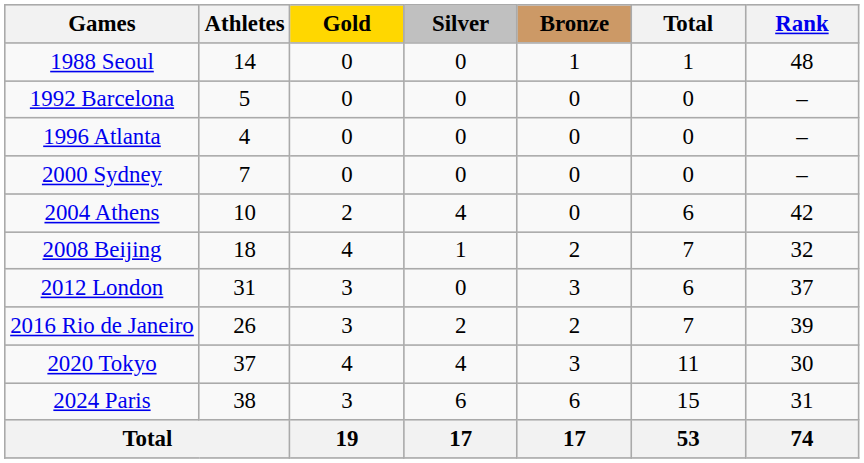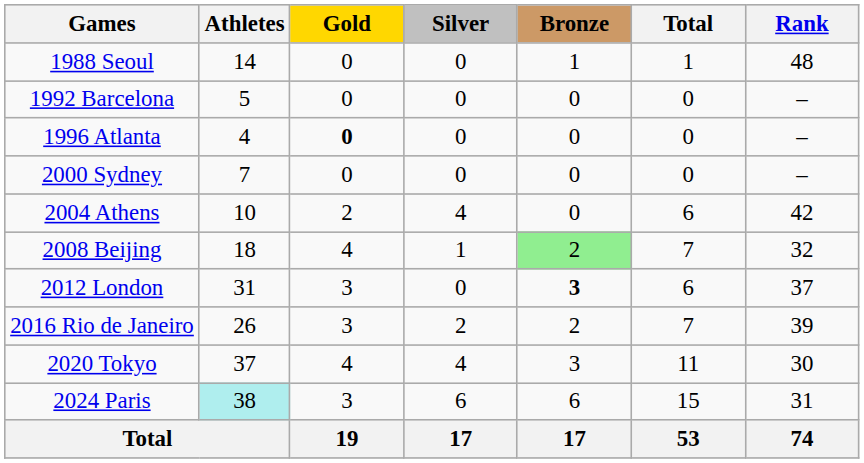(347, 137) normal -> (347, 137) bold
(574, 250) no background -> (574, 250) lightgreen background
(574, 288) normal -> (574, 288) bold
(245, 401) no background -> (245, 401) paleturquoise background
